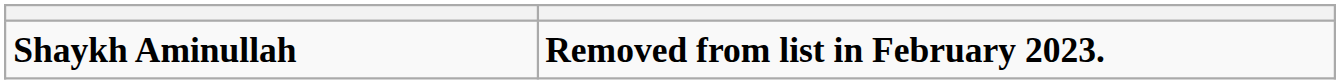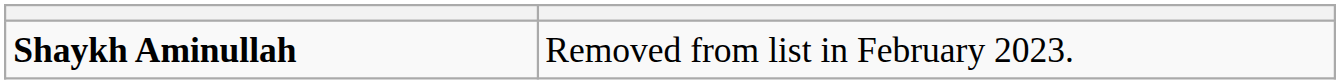(825, 49) bold -> (810, 49) normal
